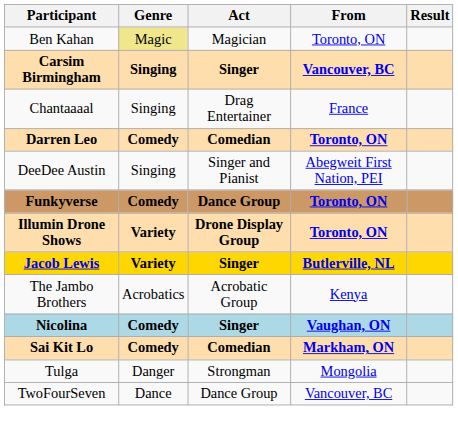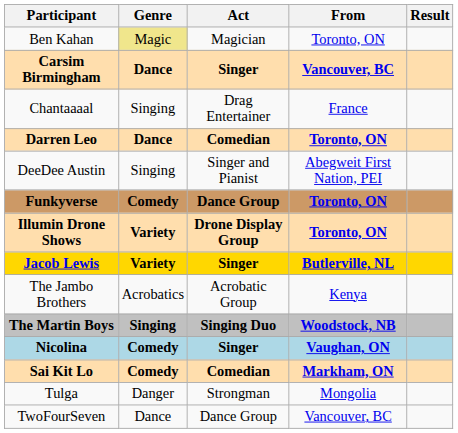(153, 69) Singing -> (153, 69) Dance
(153, 139) Comedy -> (153, 139) Dance
+ row: (61, 325)
